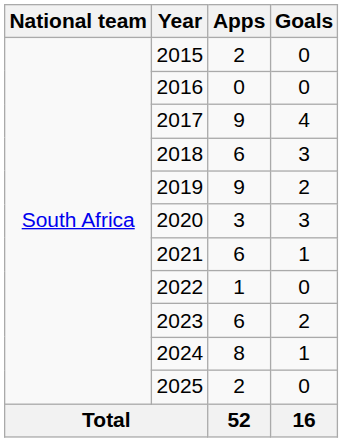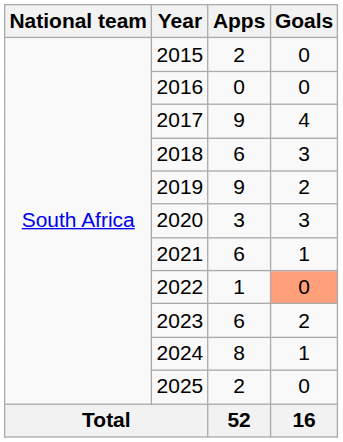(304, 287) no background -> (304, 287) lightsalmon background
